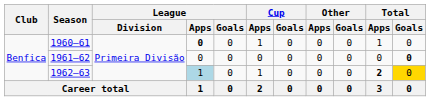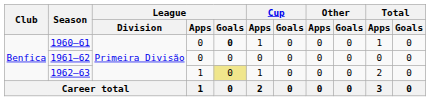(200, 42) bold -> (200, 42) normal
(230, 42) normal -> (230, 42) bold
(409, 58) bold -> (409, 58) normal
(200, 73) lightblue background -> (200, 73) no background
(230, 73) no background -> (230, 73) khaki background
(379, 73) bold -> (379, 73) normal
(409, 73) gold background -> (409, 73) no background
